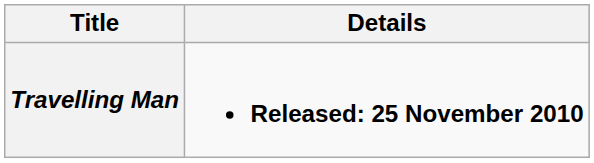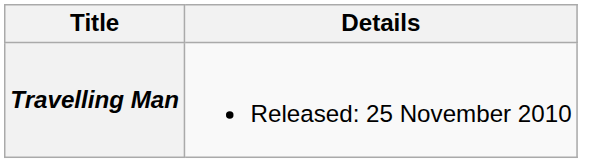(387, 114) bold -> (381, 114) normal
